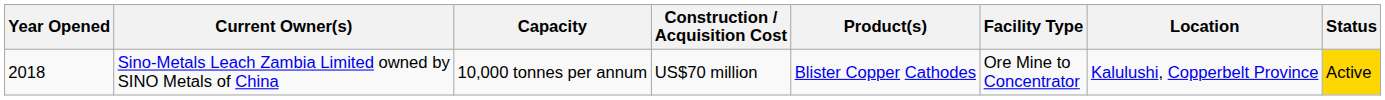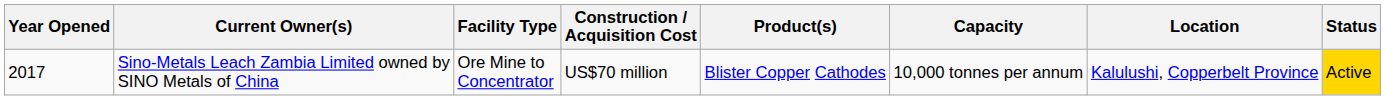columns swapped: (1033, 27) <-> (552, 27)
(27, 72) 2018 -> (27, 72) 2017
